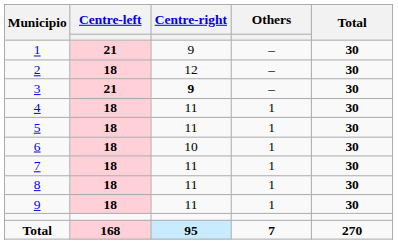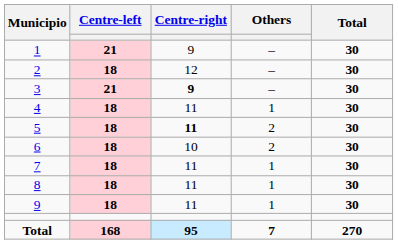(191, 127) normal -> (191, 127) bold
(271, 127) 1 -> (271, 127) 2
(271, 146) 1 -> (271, 146) 2
